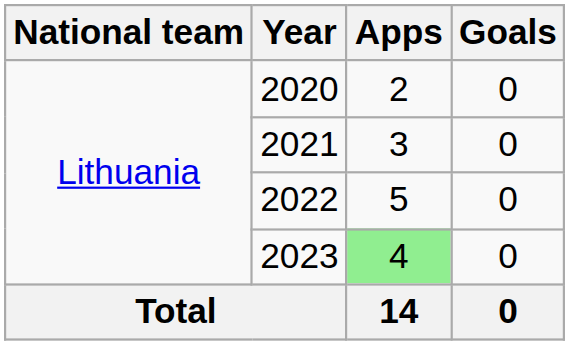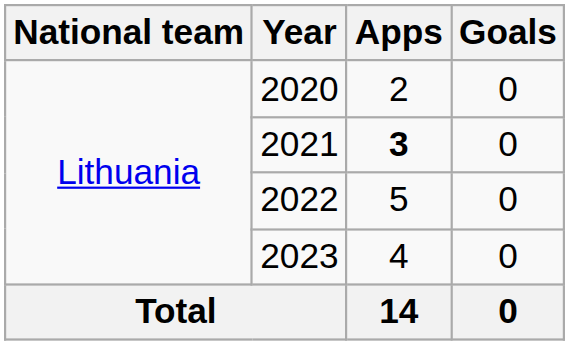(399, 144) normal -> (399, 144) bold
(399, 255) lightgreen background -> (399, 255) no background
